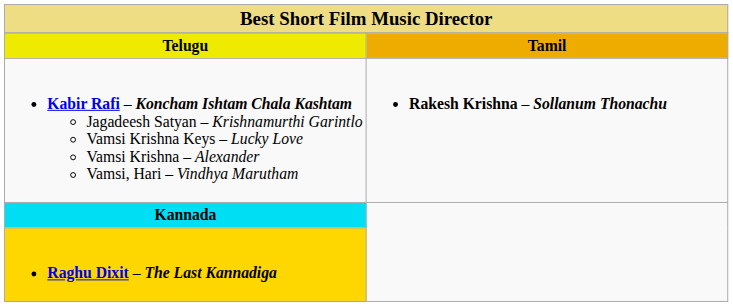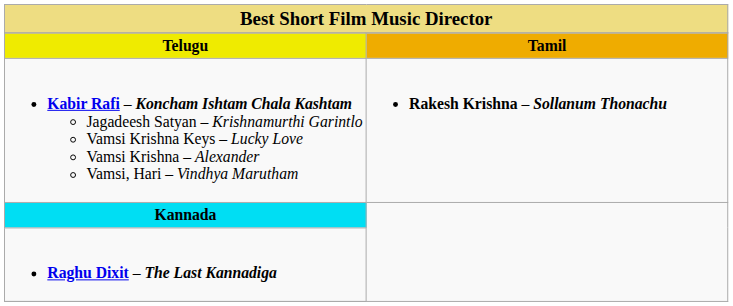(185, 273) gold background -> (185, 273) no background
